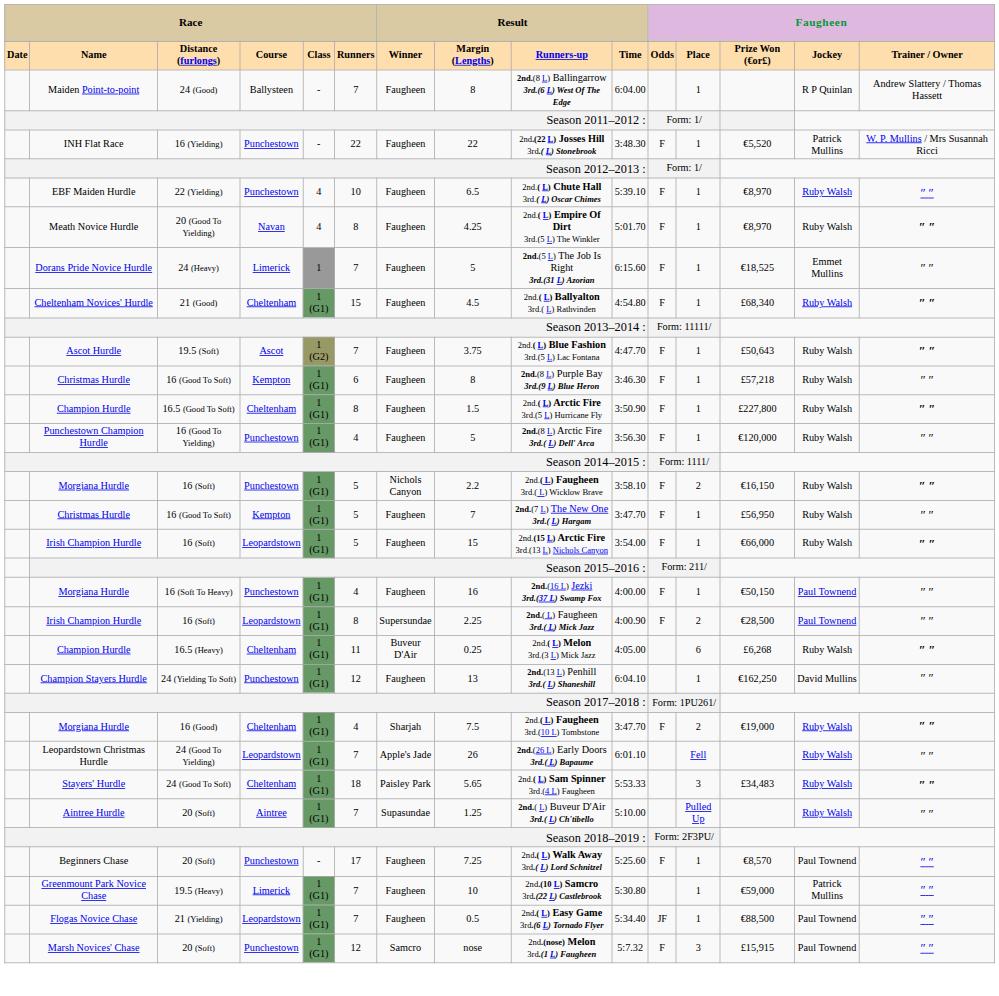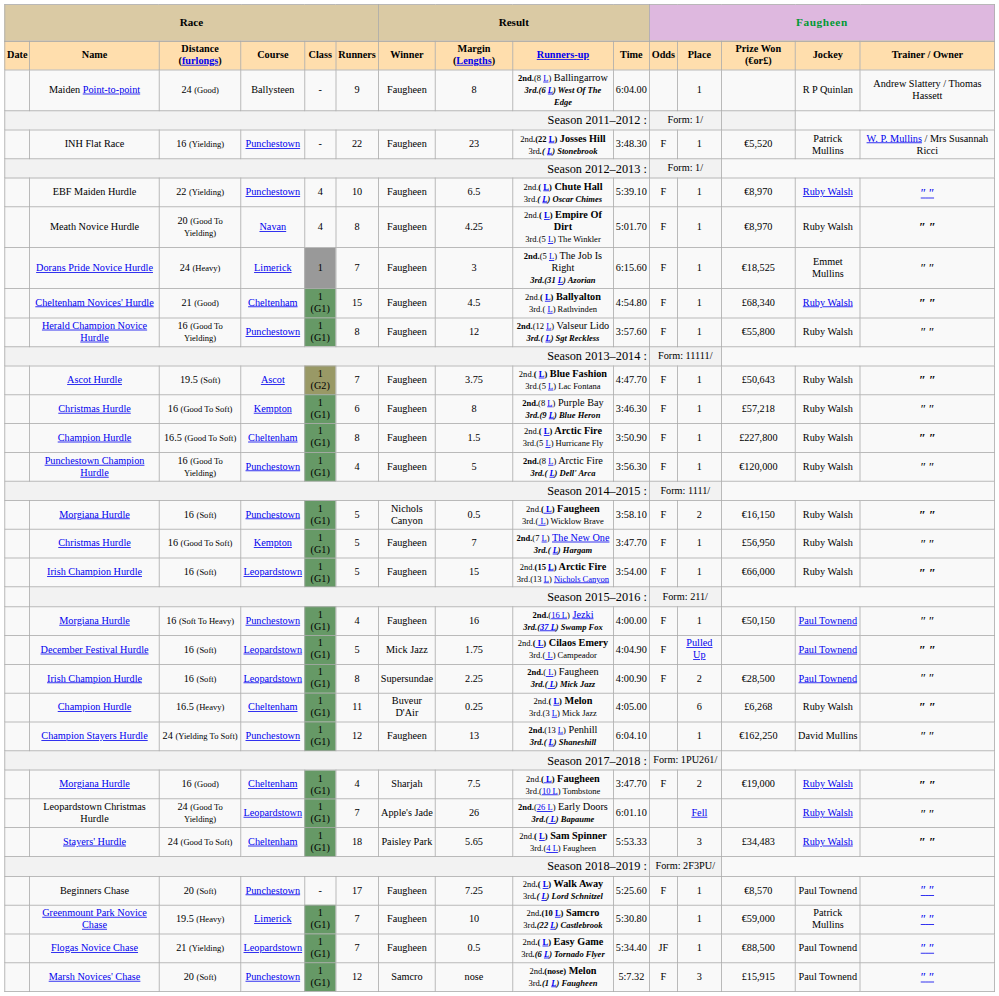(356, 90) 7 -> (357, 90) 9
(473, 144) 22 -> (474, 144) 23
(473, 268) 5 -> (474, 268) 3
+ row: (95, 331)
(473, 486) 2.2 -> (474, 514) 0.5
+ row: (95, 649)
- row: (94, 813)
